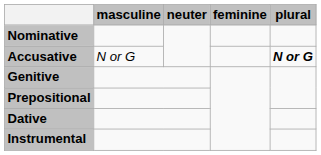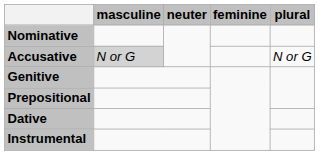(116, 56) no background -> (116, 56) lightgrey background
(293, 56) bold -> (292, 56) normal
